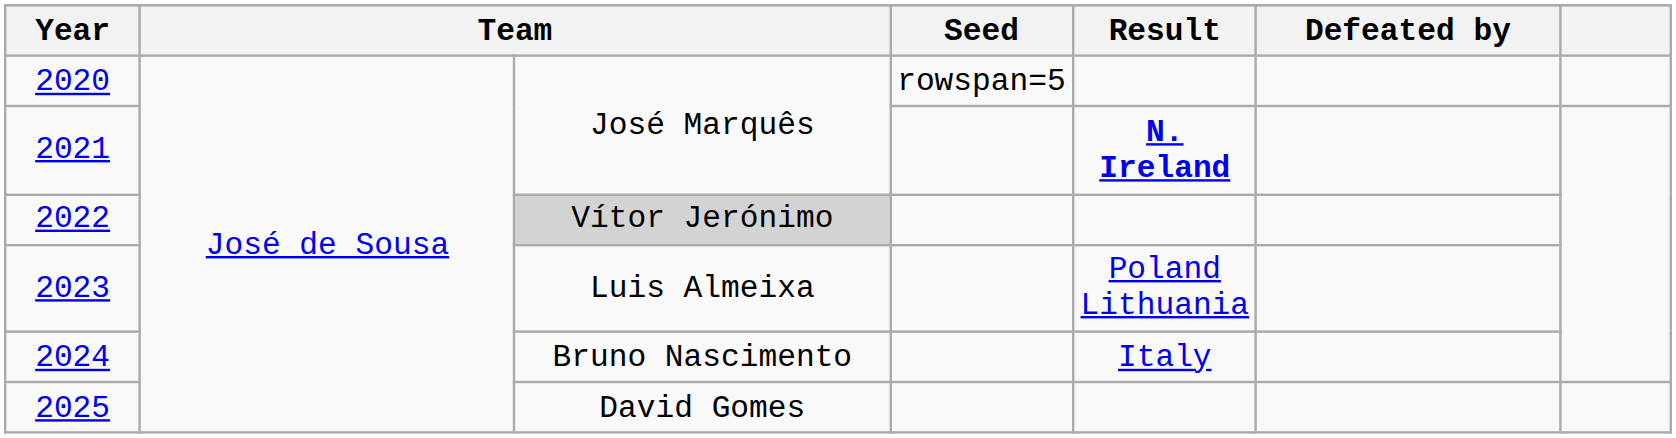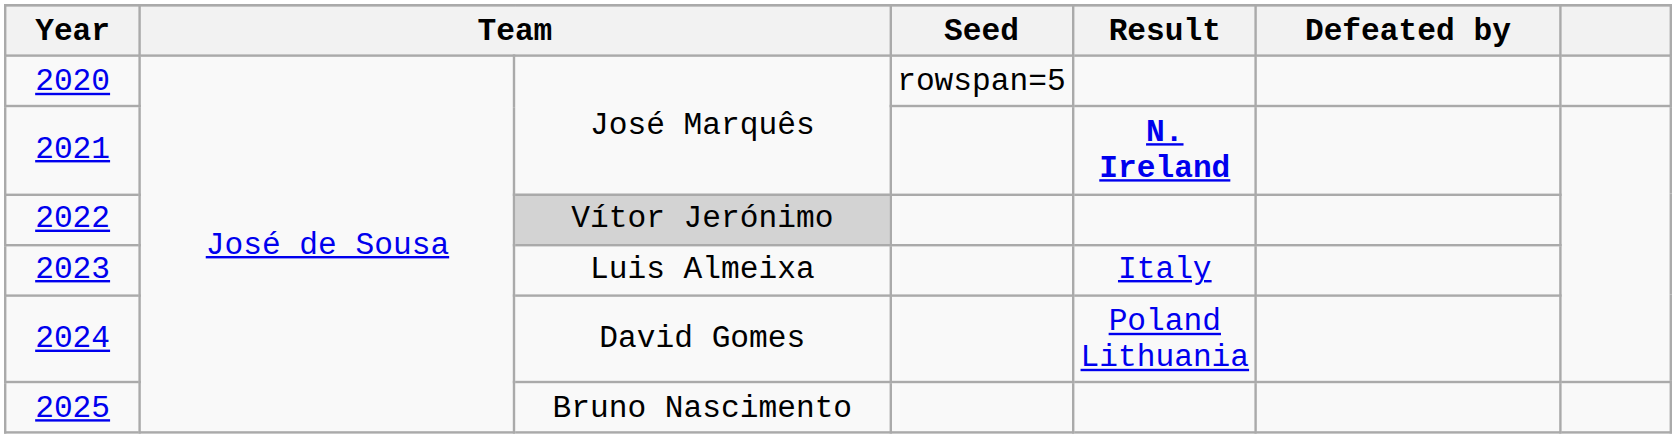(1165, 288) Poland Lithuania -> (1165, 270) Italy
(702, 357) Bruno Nascimento -> (702, 339) David Gomes
(1165, 357) Italy -> (1165, 339) Poland Lithuania
(702, 408) David Gomes -> (702, 408) Bruno Nascimento
